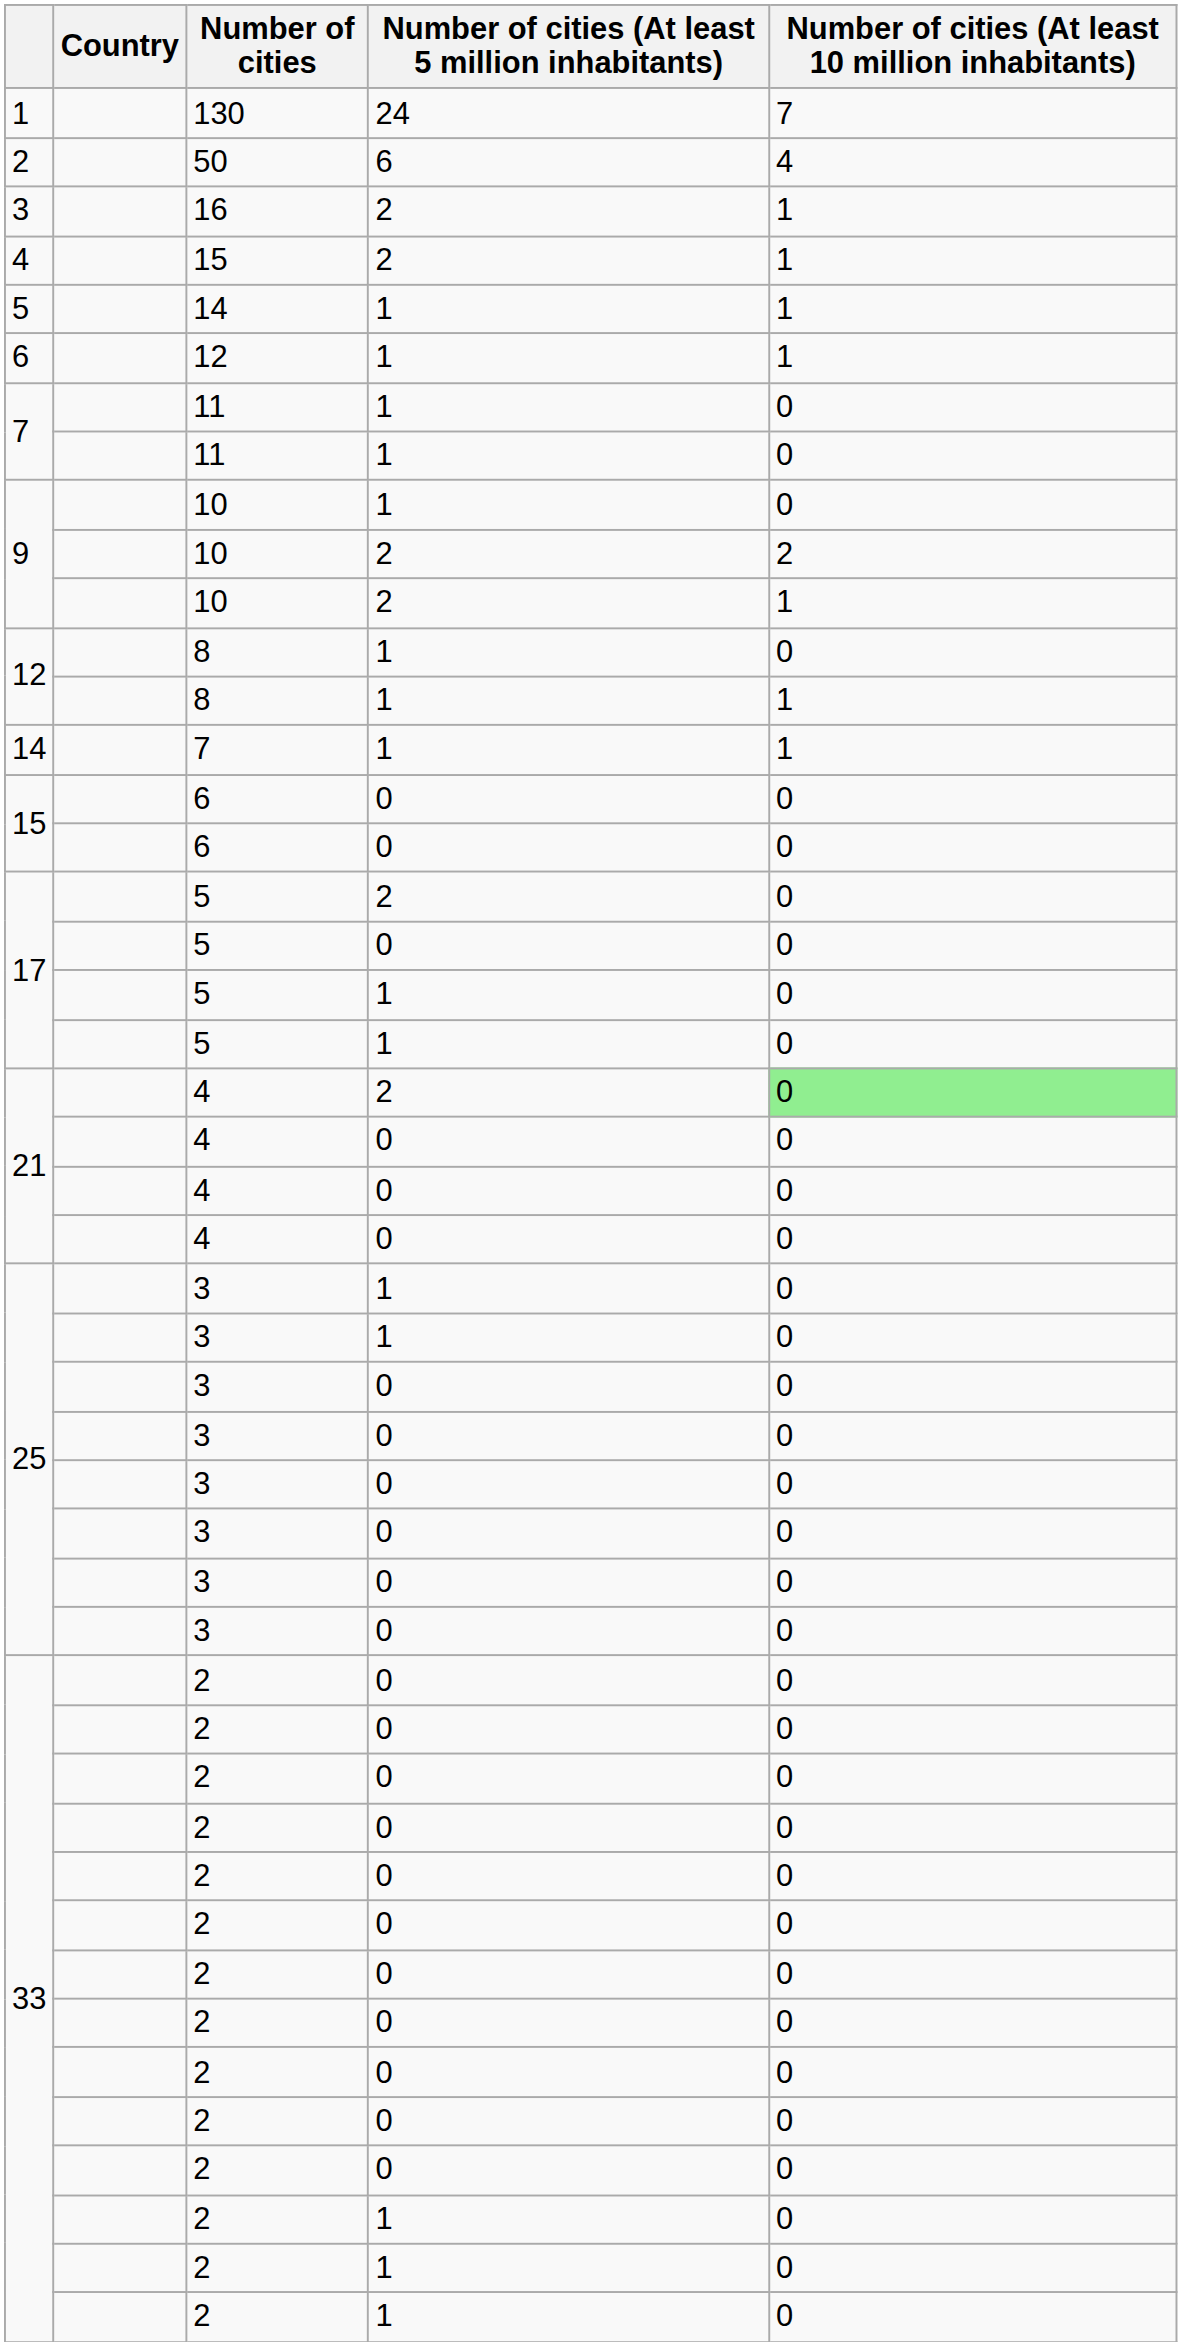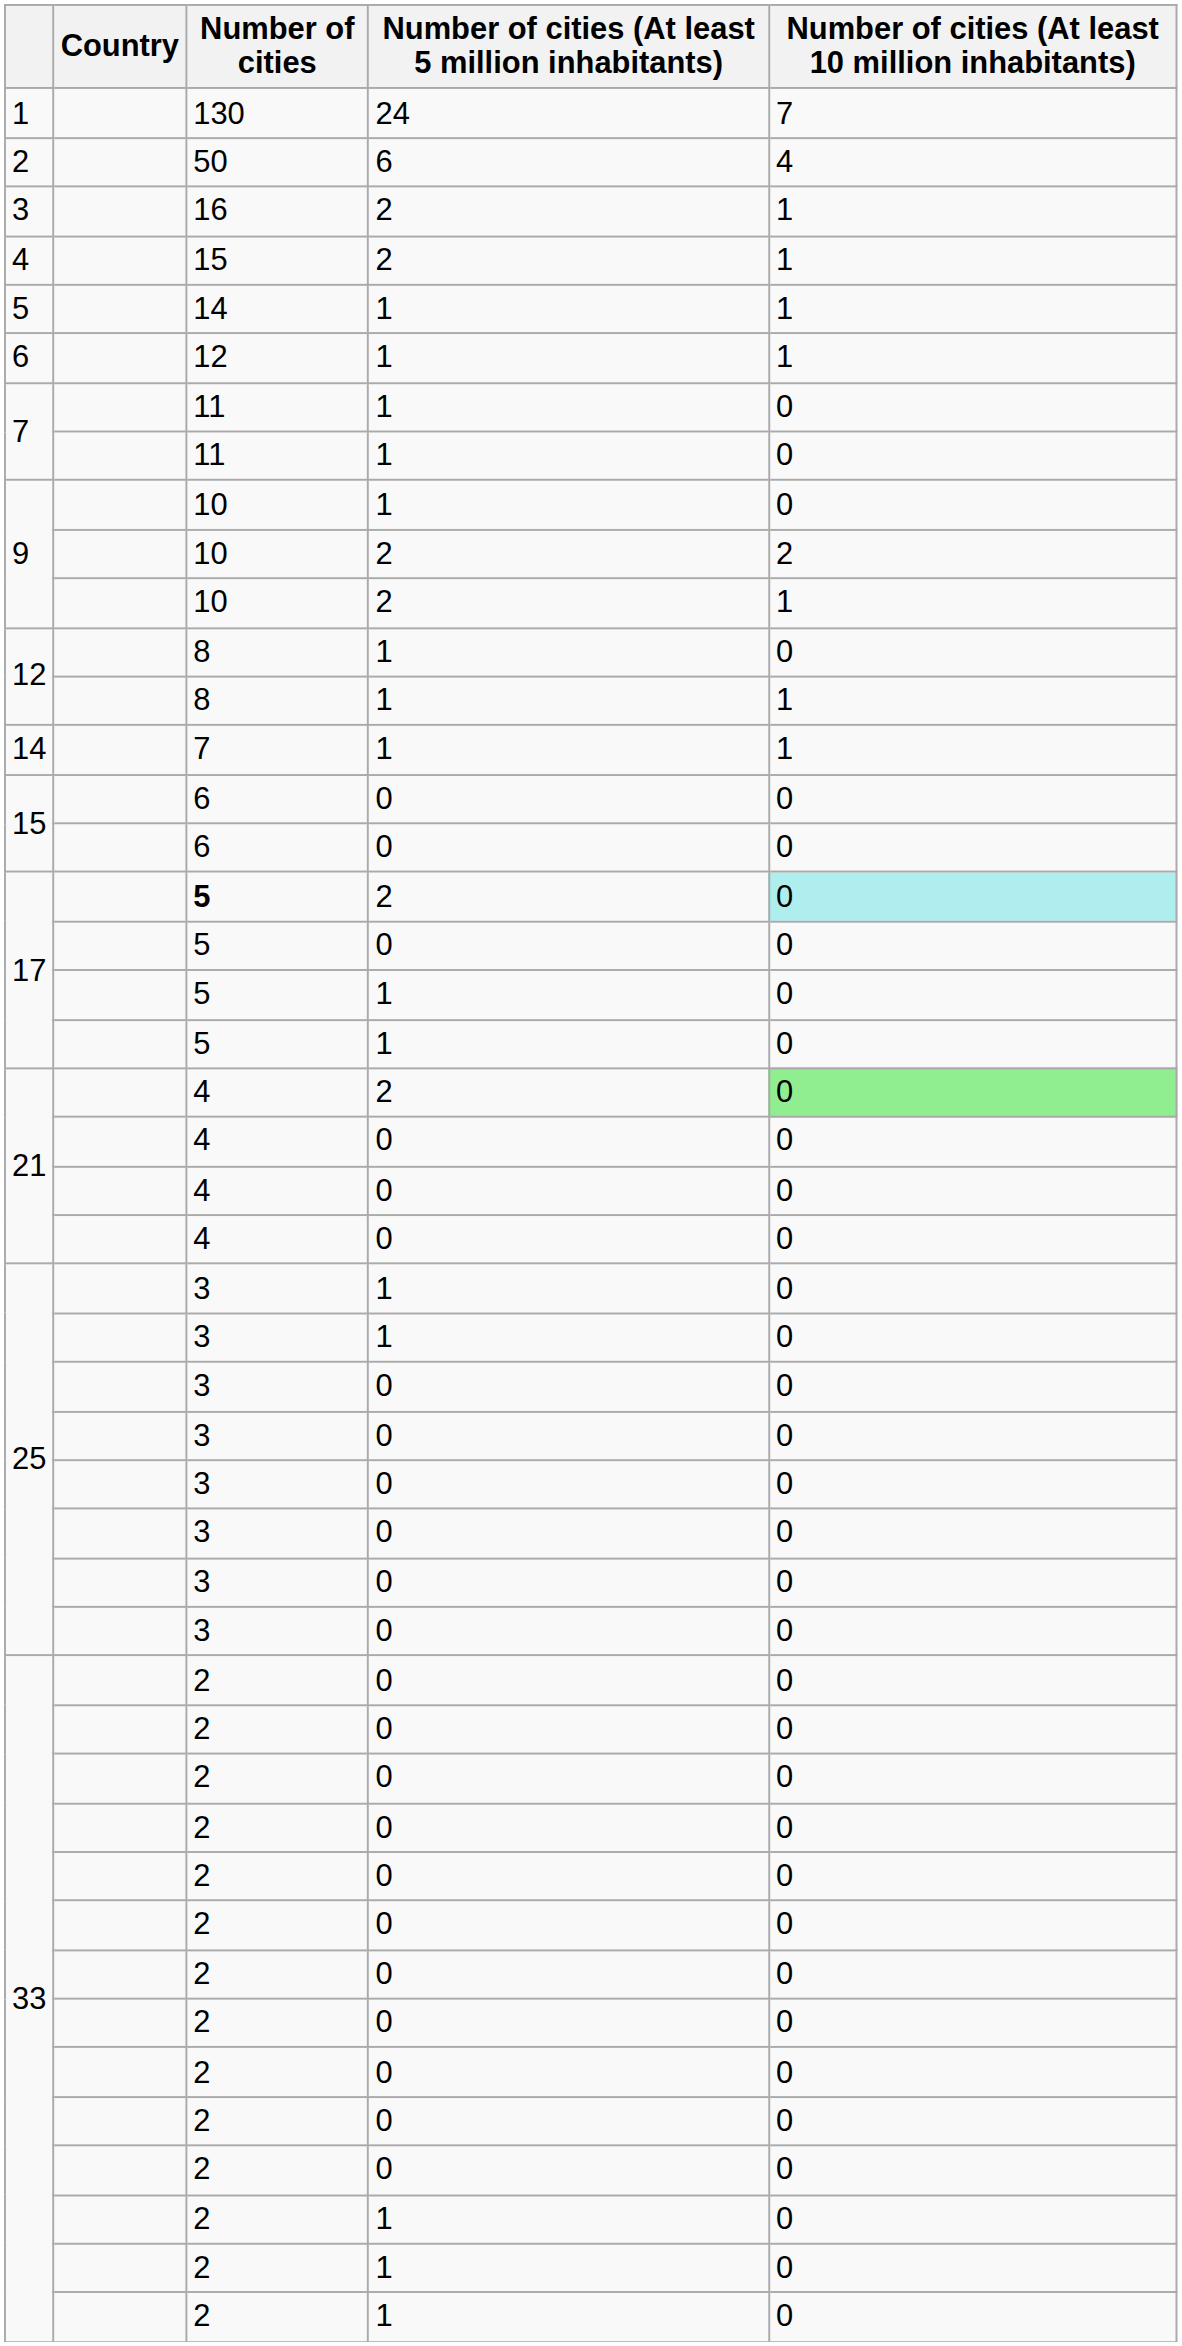(202, 896) normal -> (202, 896) bold
(785, 896) no background -> (785, 896) paleturquoise background
